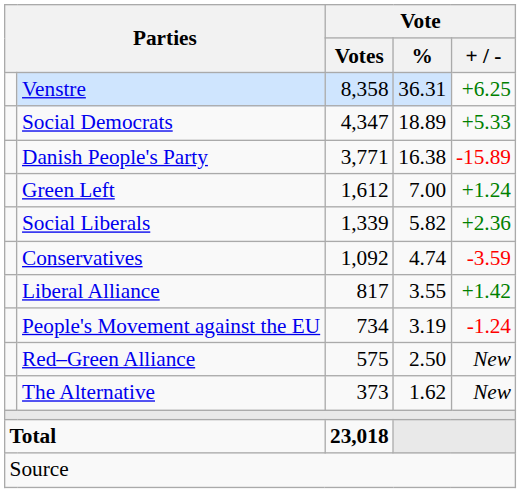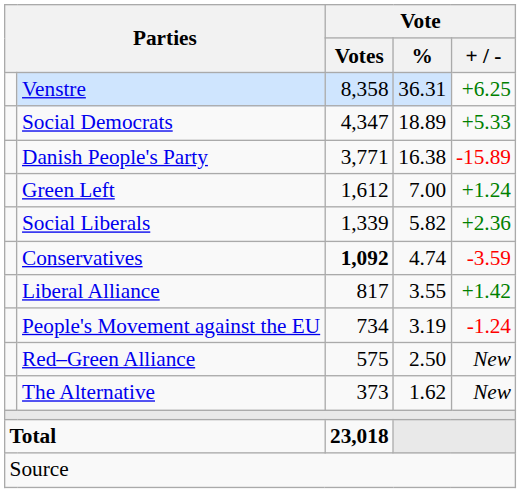(365, 257) normal -> (365, 257) bold
